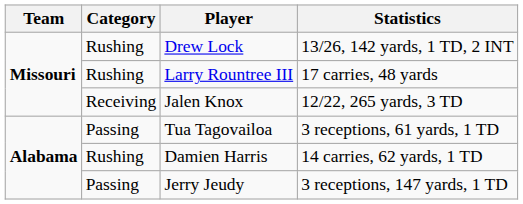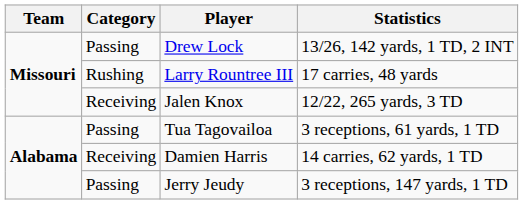(115, 46) Rushing -> (112, 46) Passing
(115, 157) Rushing -> (121, 157) Receiving
